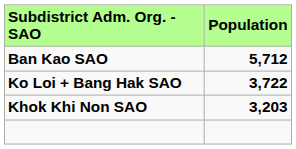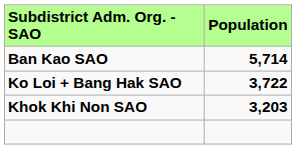(268, 58) 5,712 -> (268, 58) 5,714
